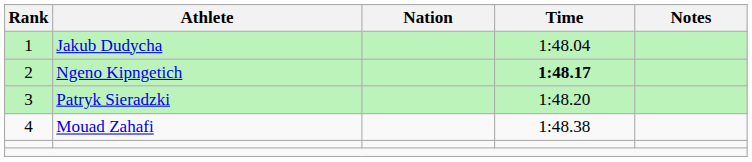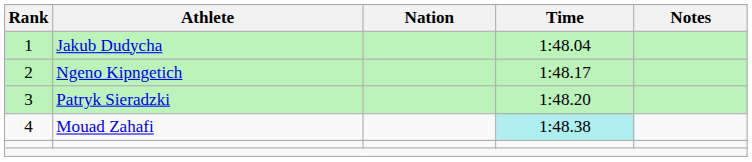(564, 72) bold -> (565, 72) normal
(564, 126) no background -> (565, 126) paleturquoise background
